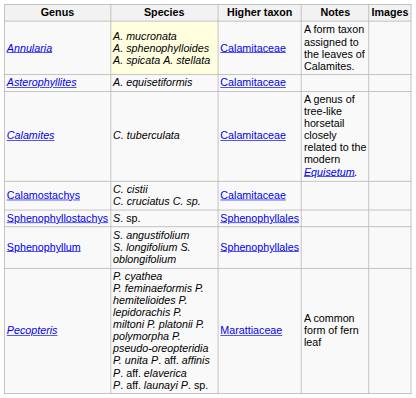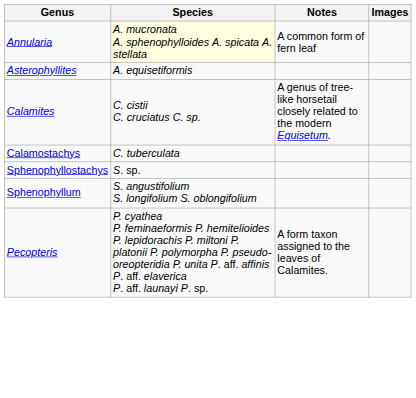- column: (260, 13)
(334, 48) A form taxon assigned to the leaves of Calamites. -> (321, 42) A common form of fern leaf
(146, 136) C. tuberculata -> (157, 112) C. cistii C. cruciatus C. sp.
(157, 195) C. cistii C. cruciatus C. sp. -> (146, 153) C. tuberculata
(331, 330) A common form of fern leaf -> (314, 252) A form taxon assigned to the leaves of Calamites.
